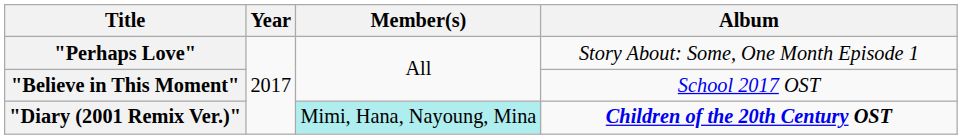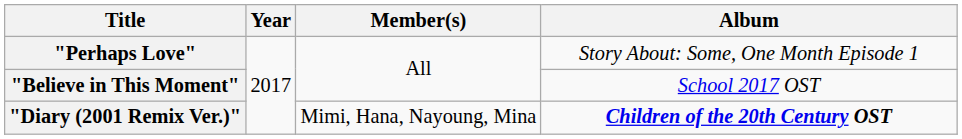(418, 117) paleturquoise background -> (418, 117) no background
